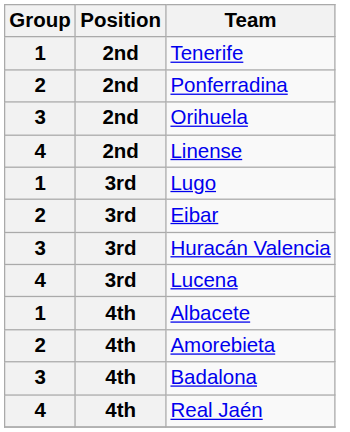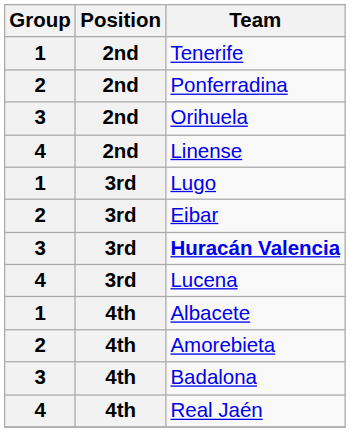(251, 248) normal -> (255, 248) bold
